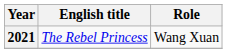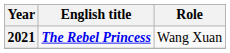(95, 37) normal -> (96, 37) bold
